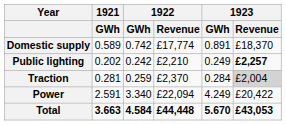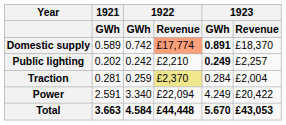(175, 45) no background -> (175, 45) lightsalmon background
(218, 45) normal -> (218, 45) bold
(218, 62) normal -> (218, 62) bold
(251, 62) bold -> (251, 62) normal
(172, 78) no background -> (172, 78) khaki background
(251, 78) lightgrey background -> (251, 78) no background
